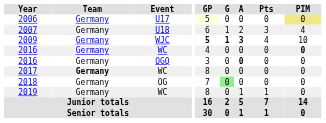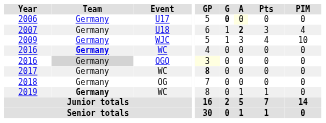(207, 20) lightyellow background -> (207, 20) no background
(227, 20) normal -> (227, 20) bold
(241, 20) no background -> (241, 20) lightyellow background
(303, 20) khaki background -> (303, 20) no background
(241, 30) normal -> (241, 30) bold
(207, 40) bold -> (207, 40) normal
(227, 40) bold -> (227, 40) normal
(241, 40) bold -> (241, 40) normal
(92, 51) normal -> (92, 51) bold
(303, 51) bold -> (303, 51) normal
(92, 61) no background -> (92, 61) lightgrey background
(207, 61) no background -> (207, 61) lightyellow background
(241, 61) bold -> (241, 61) normal
(92, 71) bold -> (92, 71) normal
(207, 71) normal -> (207, 71) bold
(227, 82) lightgreen background -> (227, 82) no background
(92, 92) normal -> (92, 92) bold
